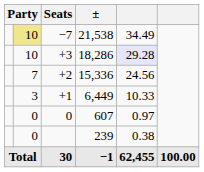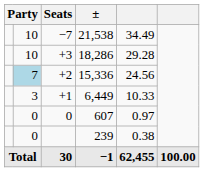(32, 34) khaki background -> (32, 34) no background
(140, 55) lavender background -> (140, 55) no background
(35, 75) no background -> (35, 75) lightblue background
